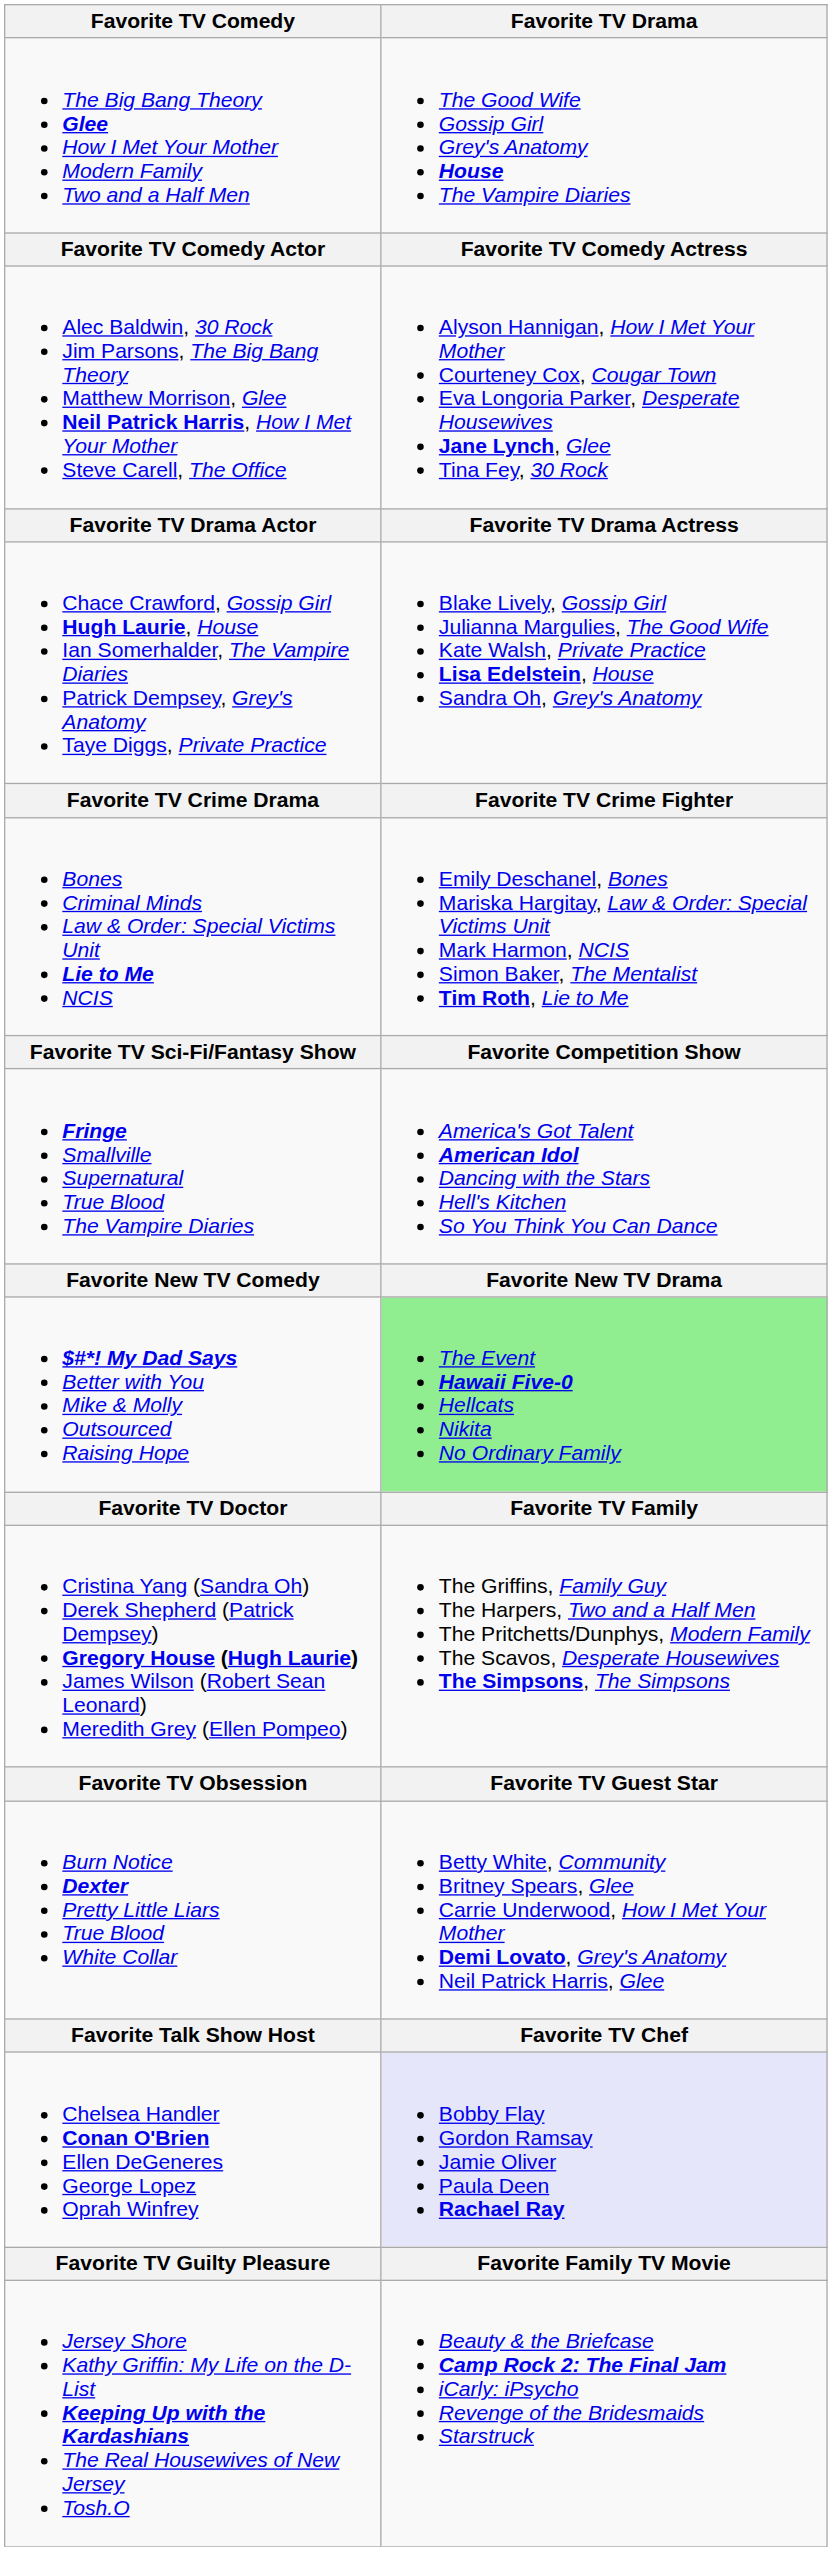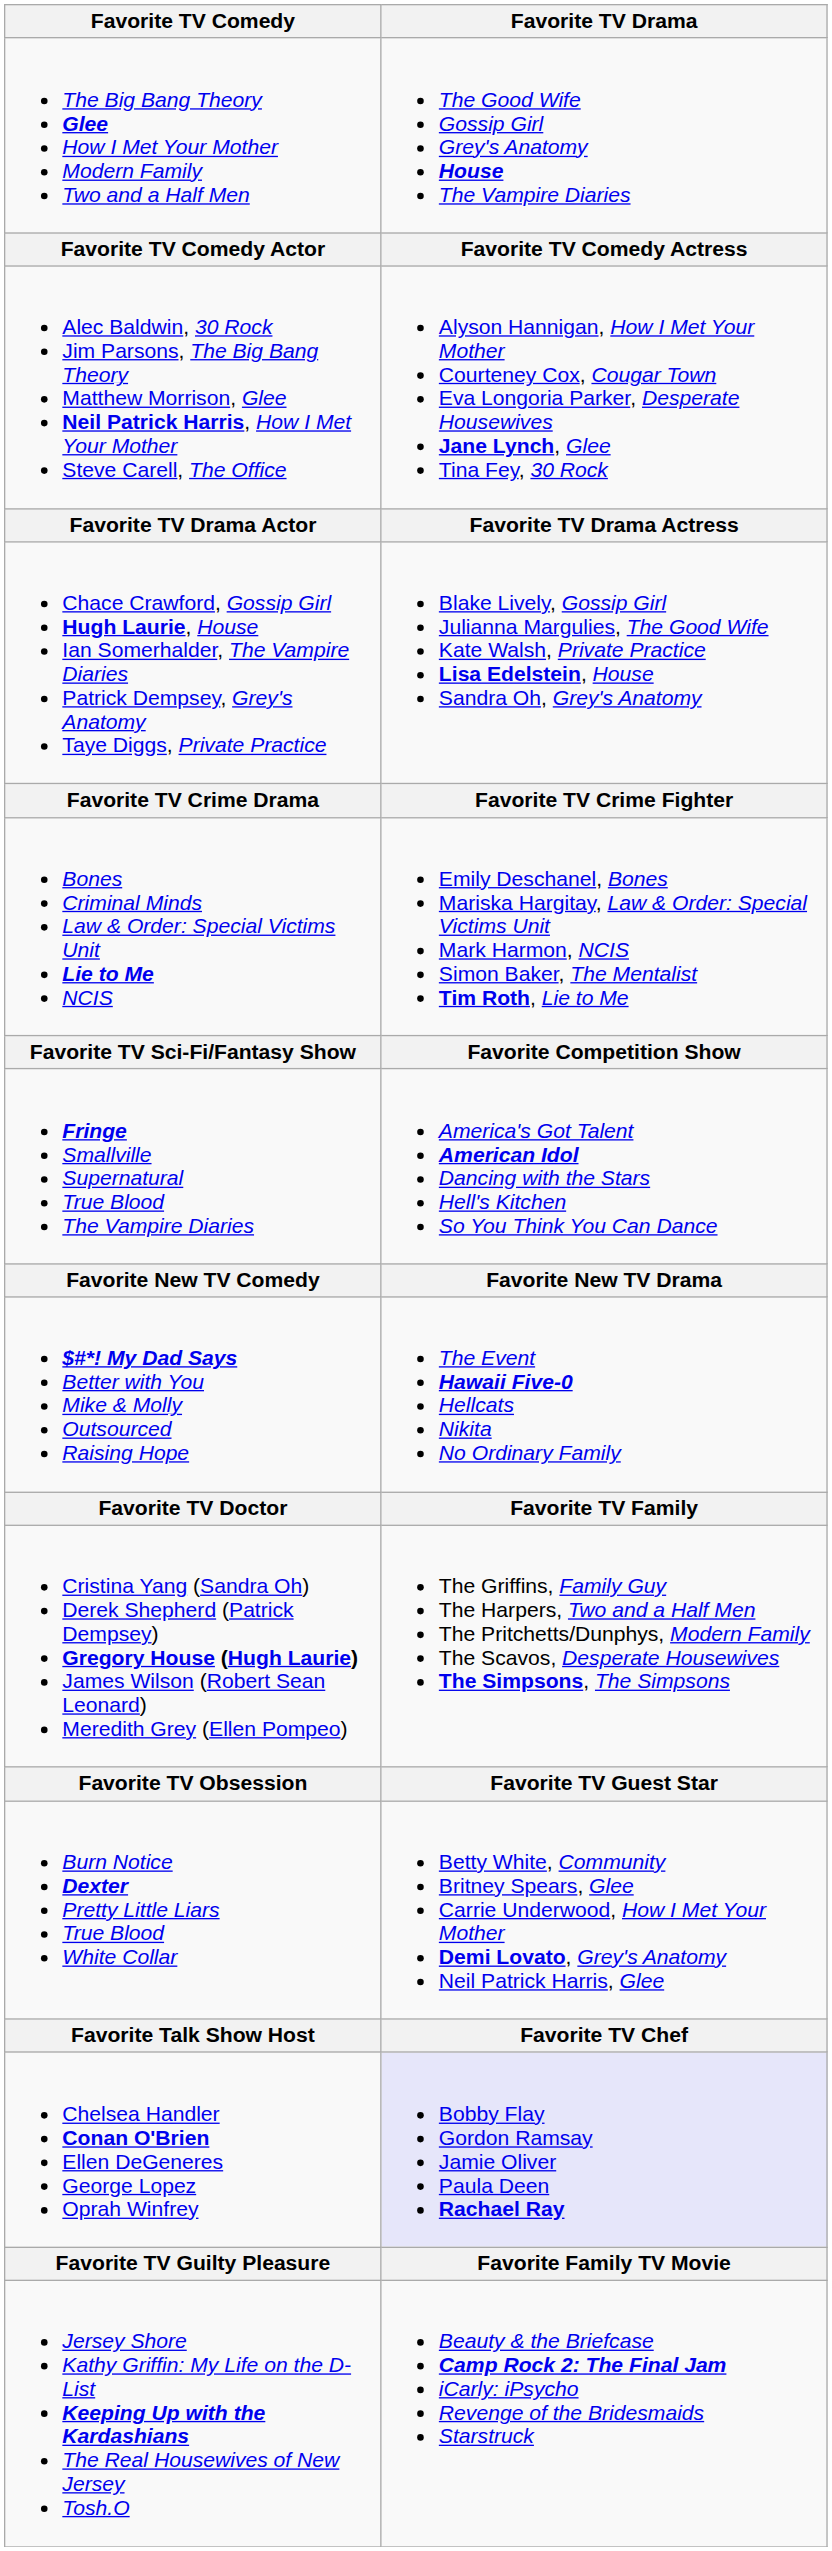(604, 1406) lightgreen background -> (604, 1406) no background
